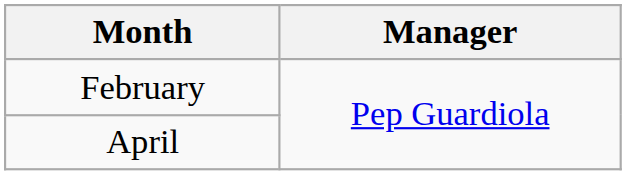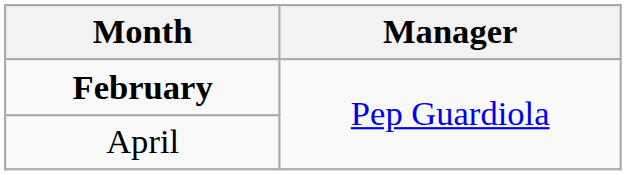(143, 86) normal -> (143, 86) bold
